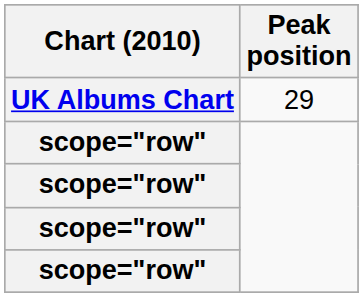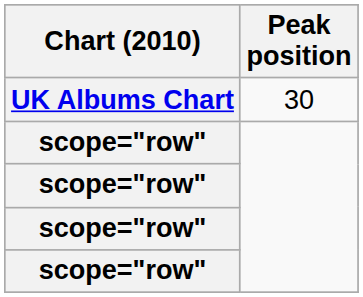(299, 99) 29 -> (299, 99) 30
